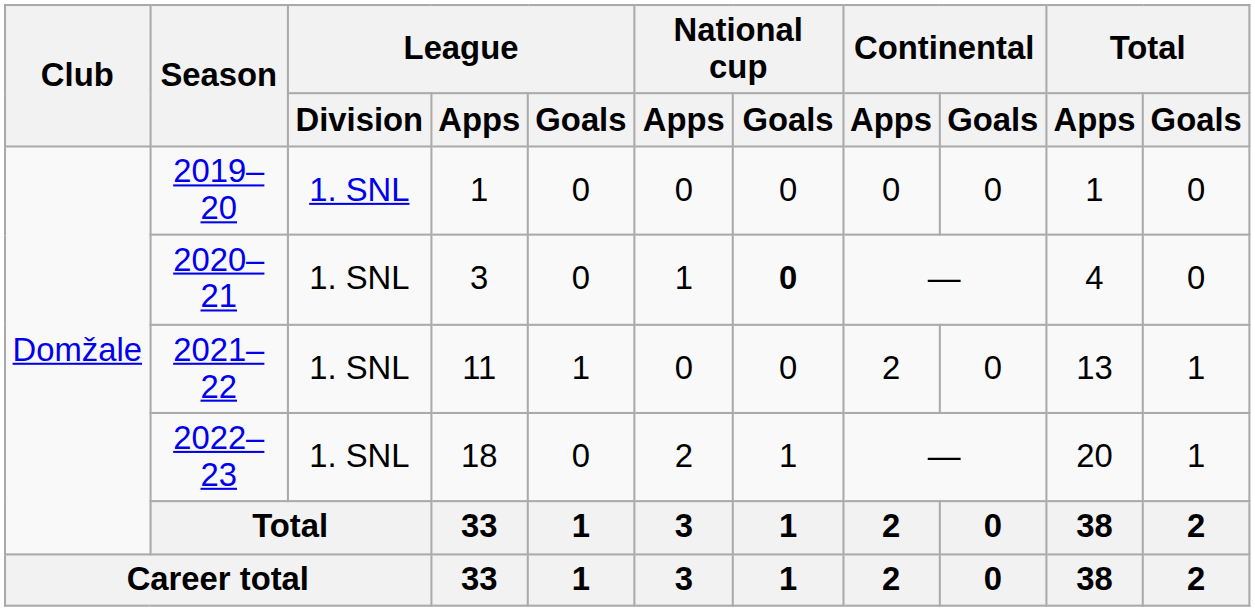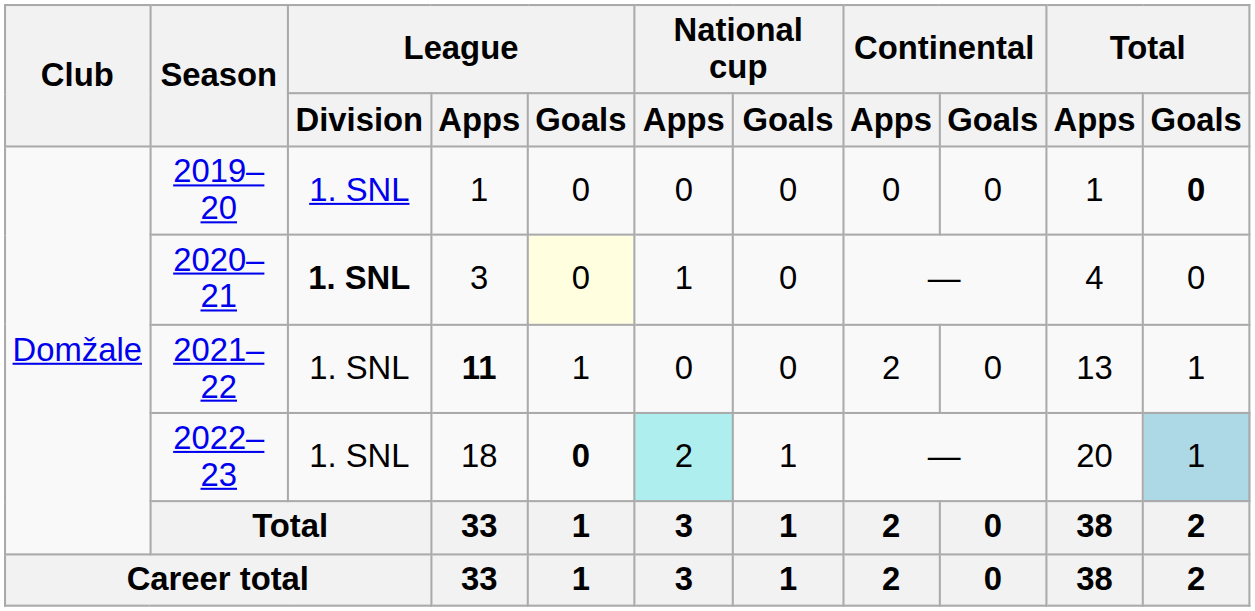(1196, 189) normal -> (1196, 189) bold
(359, 278) normal -> (359, 278) bold
(581, 278) no background -> (581, 278) lightyellow background
(788, 278) bold -> (788, 278) normal
(479, 367) normal -> (479, 367) bold
(581, 456) normal -> (581, 456) bold
(684, 456) no background -> (684, 456) paleturquoise background
(1196, 456) no background -> (1196, 456) lightblue background
